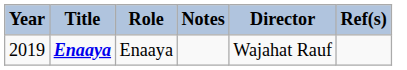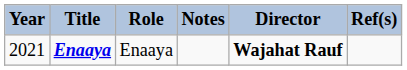(27, 49) 2019 -> (27, 49) 2021
(283, 49) normal -> (288, 49) bold
